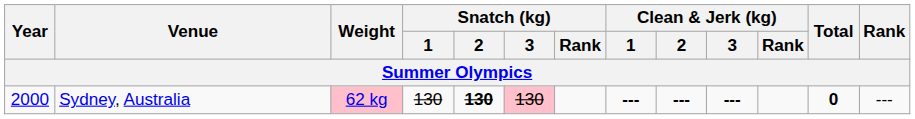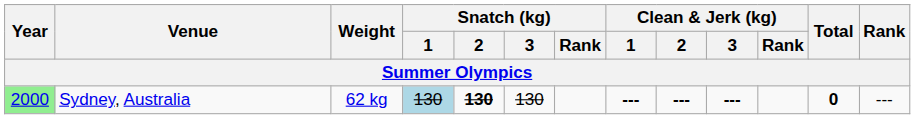(30, 99) no background -> (30, 99) lightgreen background
(367, 99) pink background -> (367, 99) no background
(428, 99) no background -> (428, 99) lightblue background
(529, 99) pink background -> (529, 99) no background
